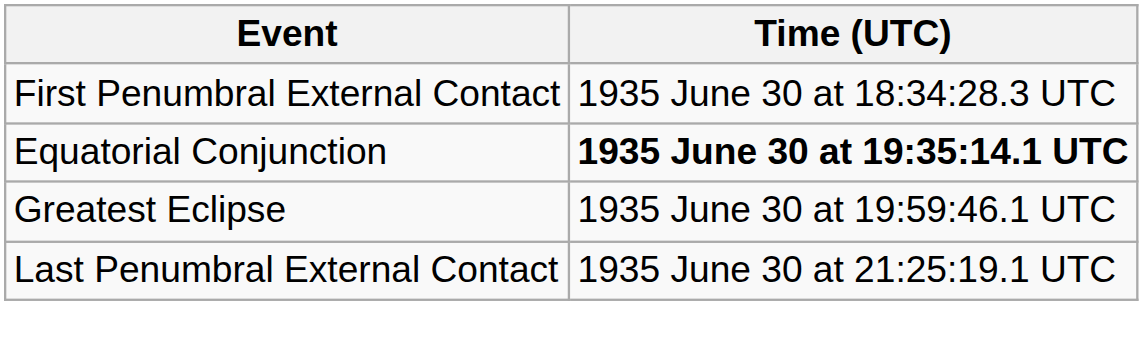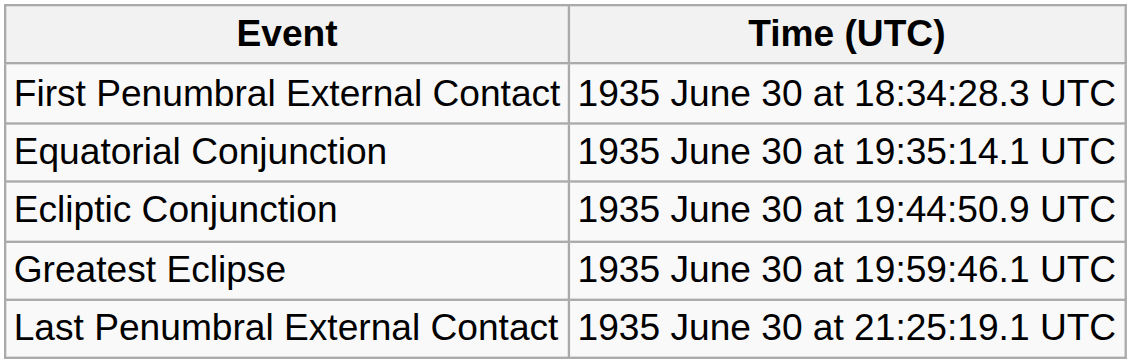(853, 151) bold -> (847, 151) normal
+ row: (176, 210)
